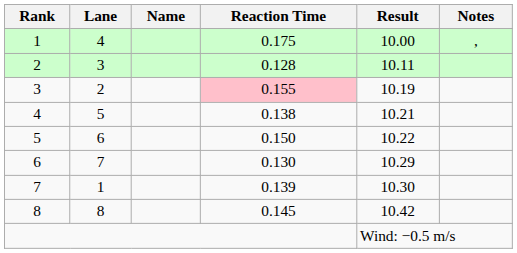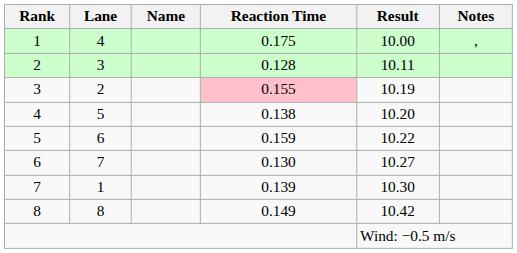(398, 114) 10.21 -> (398, 114) 10.20
(278, 138) 0.150 -> (278, 138) 0.159
(398, 162) 10.29 -> (398, 162) 10.27
(278, 211) 0.145 -> (278, 211) 0.149
